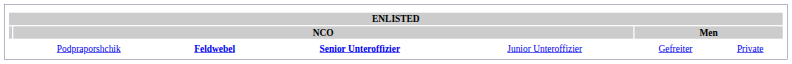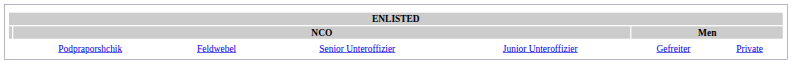(215, 48) bold -> (217, 48) normal
(360, 48) bold -> (357, 48) normal
